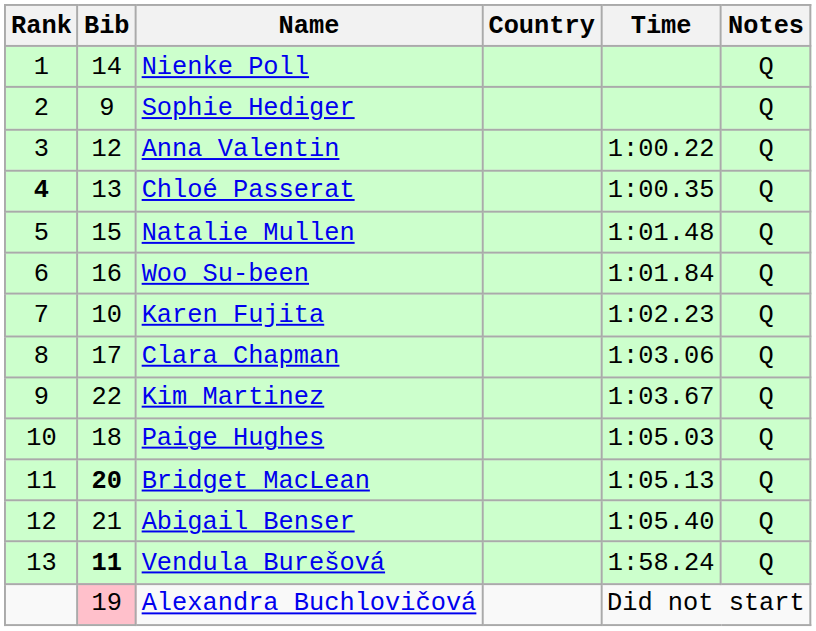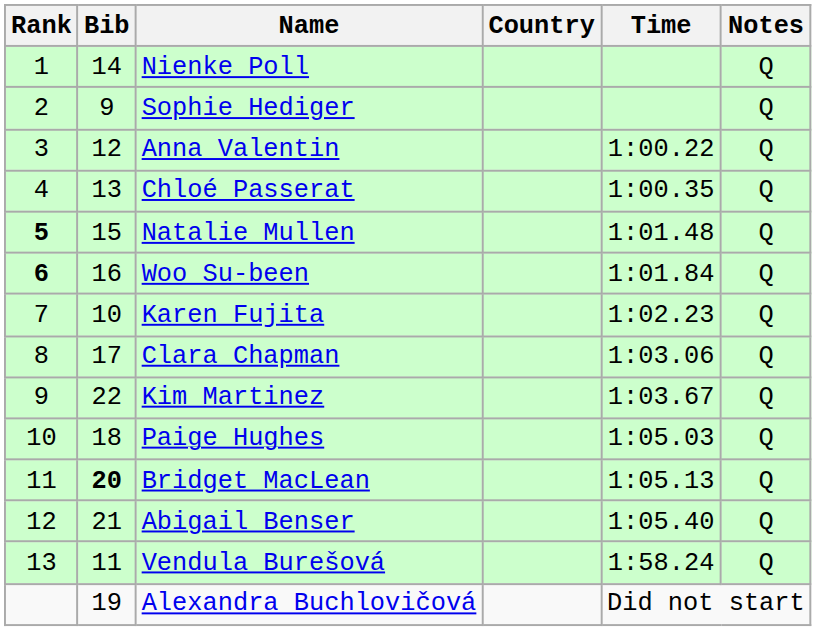(41, 191) bold -> (41, 191) normal
(41, 232) normal -> (41, 232) bold
(41, 274) normal -> (41, 274) bold
(107, 563) bold -> (107, 563) normal
(107, 604) pink background -> (107, 604) no background
